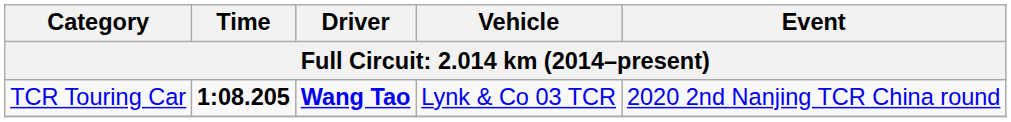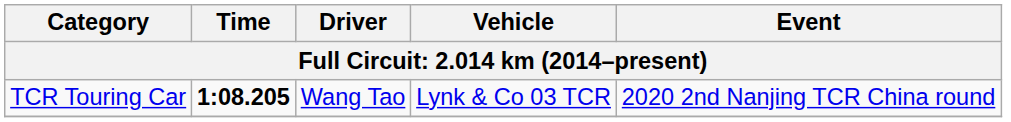(356, 97) bold -> (353, 97) normal
